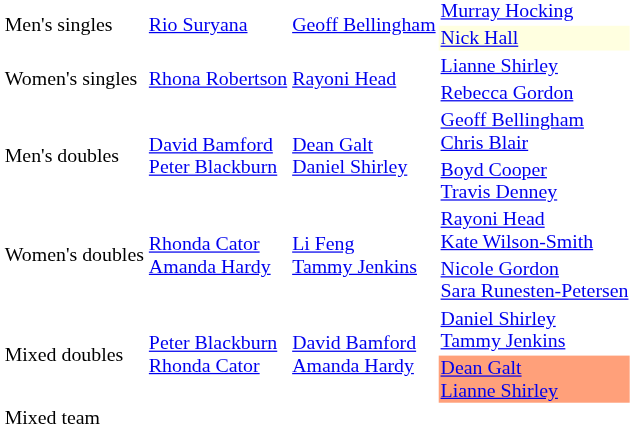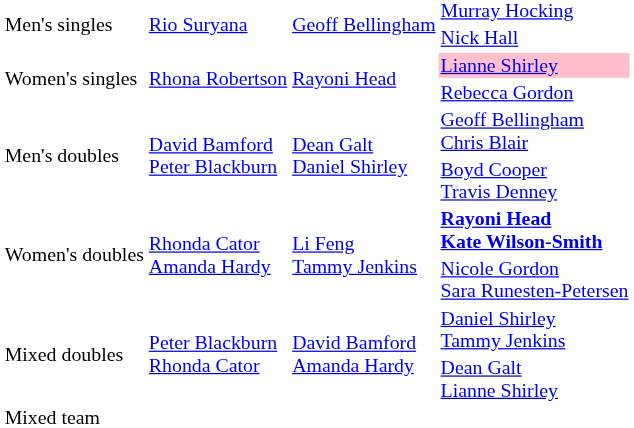(479, 38) lightyellow background -> (479, 38) no background
(499, 65) no background -> (499, 65) pink background
(517, 230) normal -> (521, 230) bold
(499, 379) lightsalmon background -> (499, 379) no background
